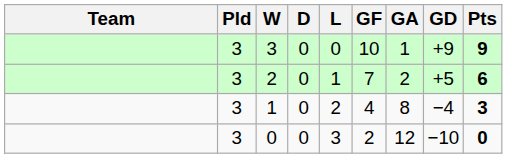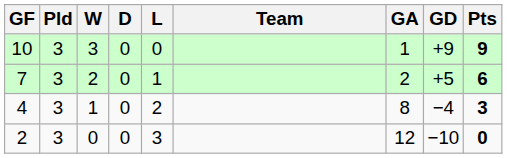columns swapped: (111, 19) <-> (369, 19)
